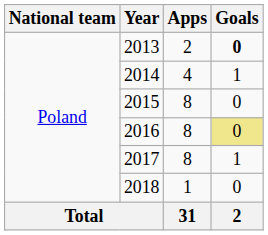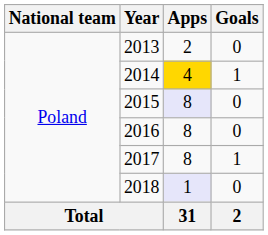(237, 46) bold -> (237, 46) normal
(187, 74) no background -> (187, 74) gold background
(187, 103) no background -> (187, 103) lavender background
(237, 131) khaki background -> (237, 131) no background
(187, 187) no background -> (187, 187) lavender background
